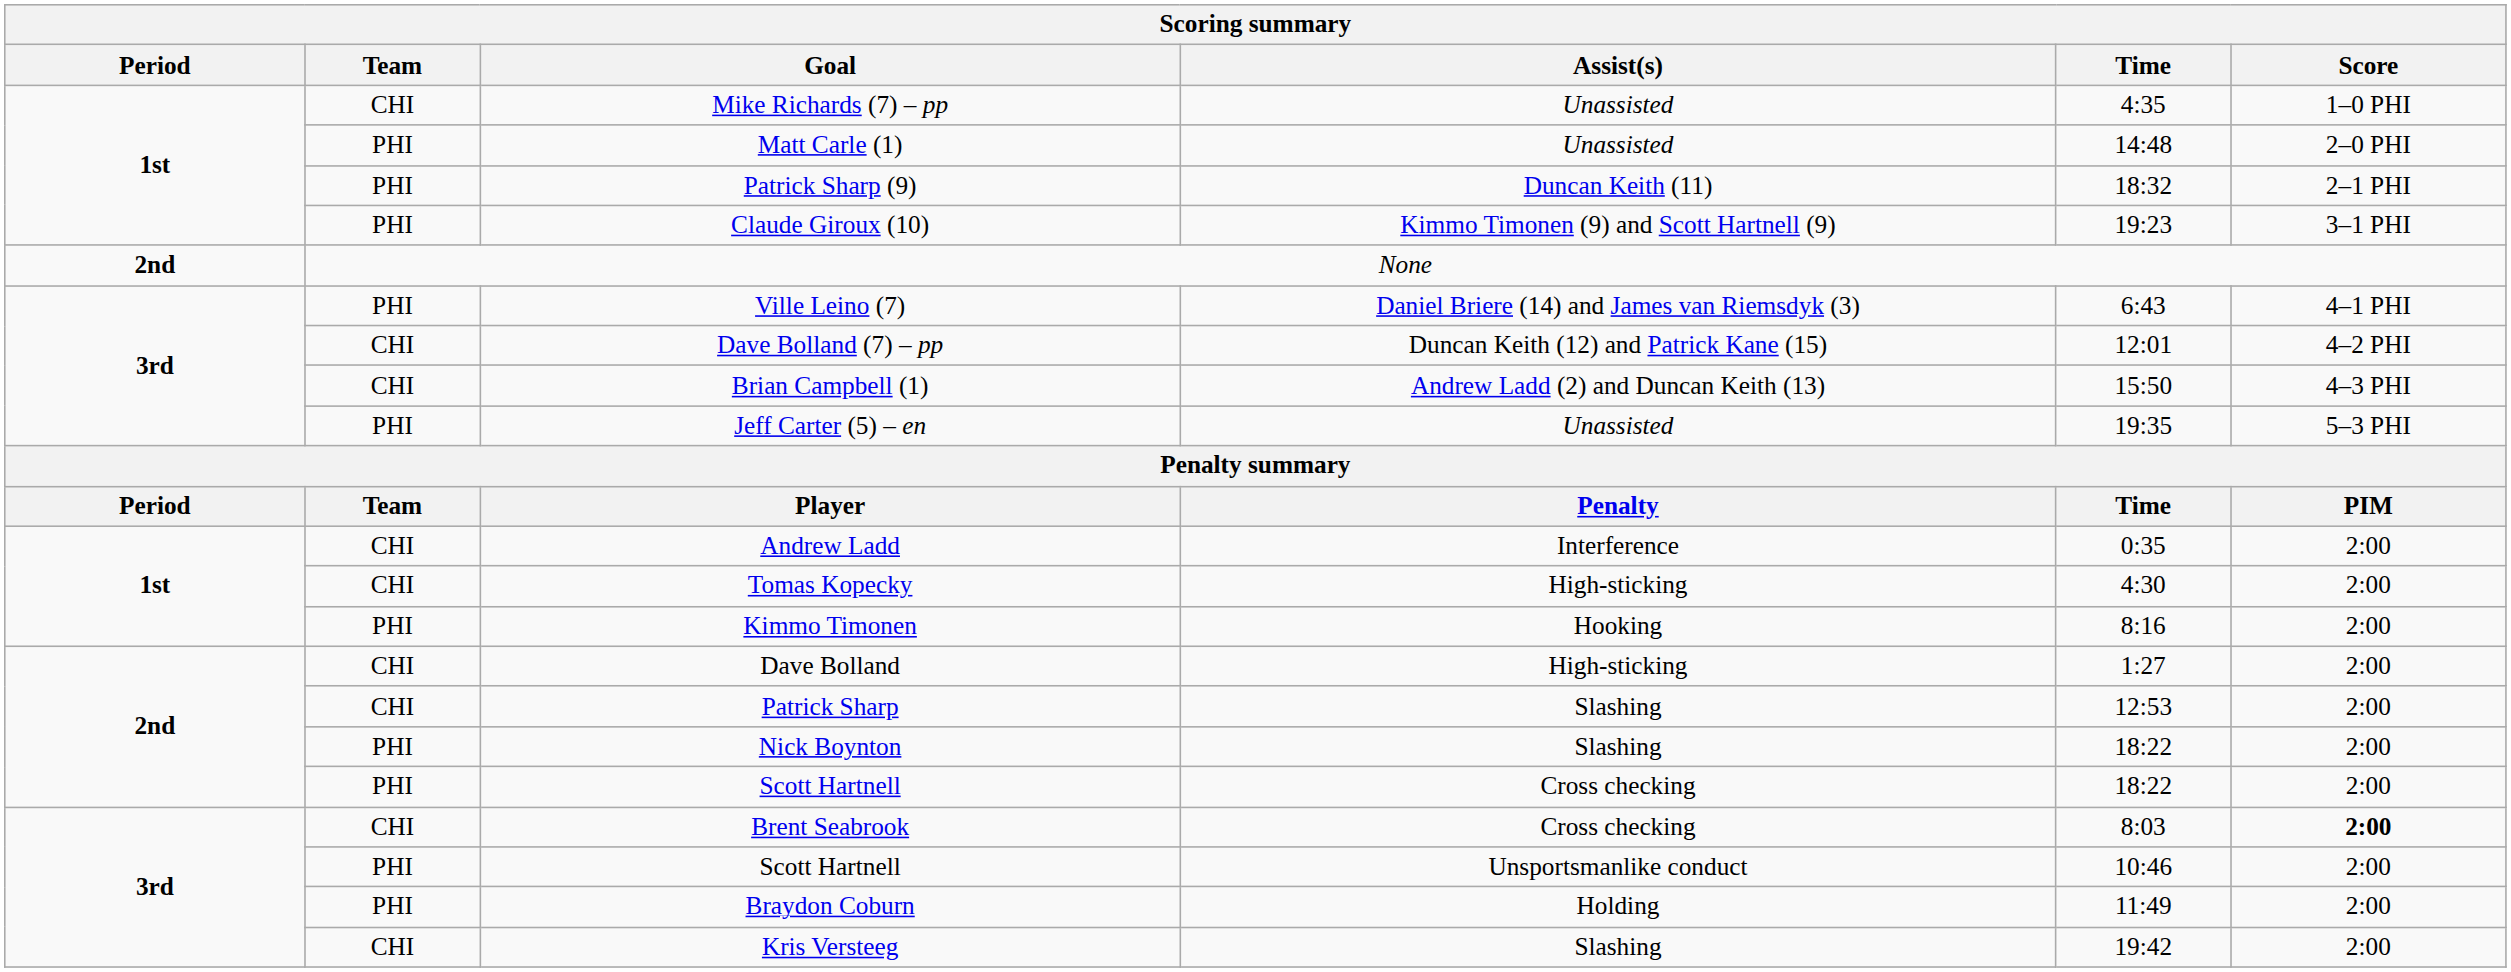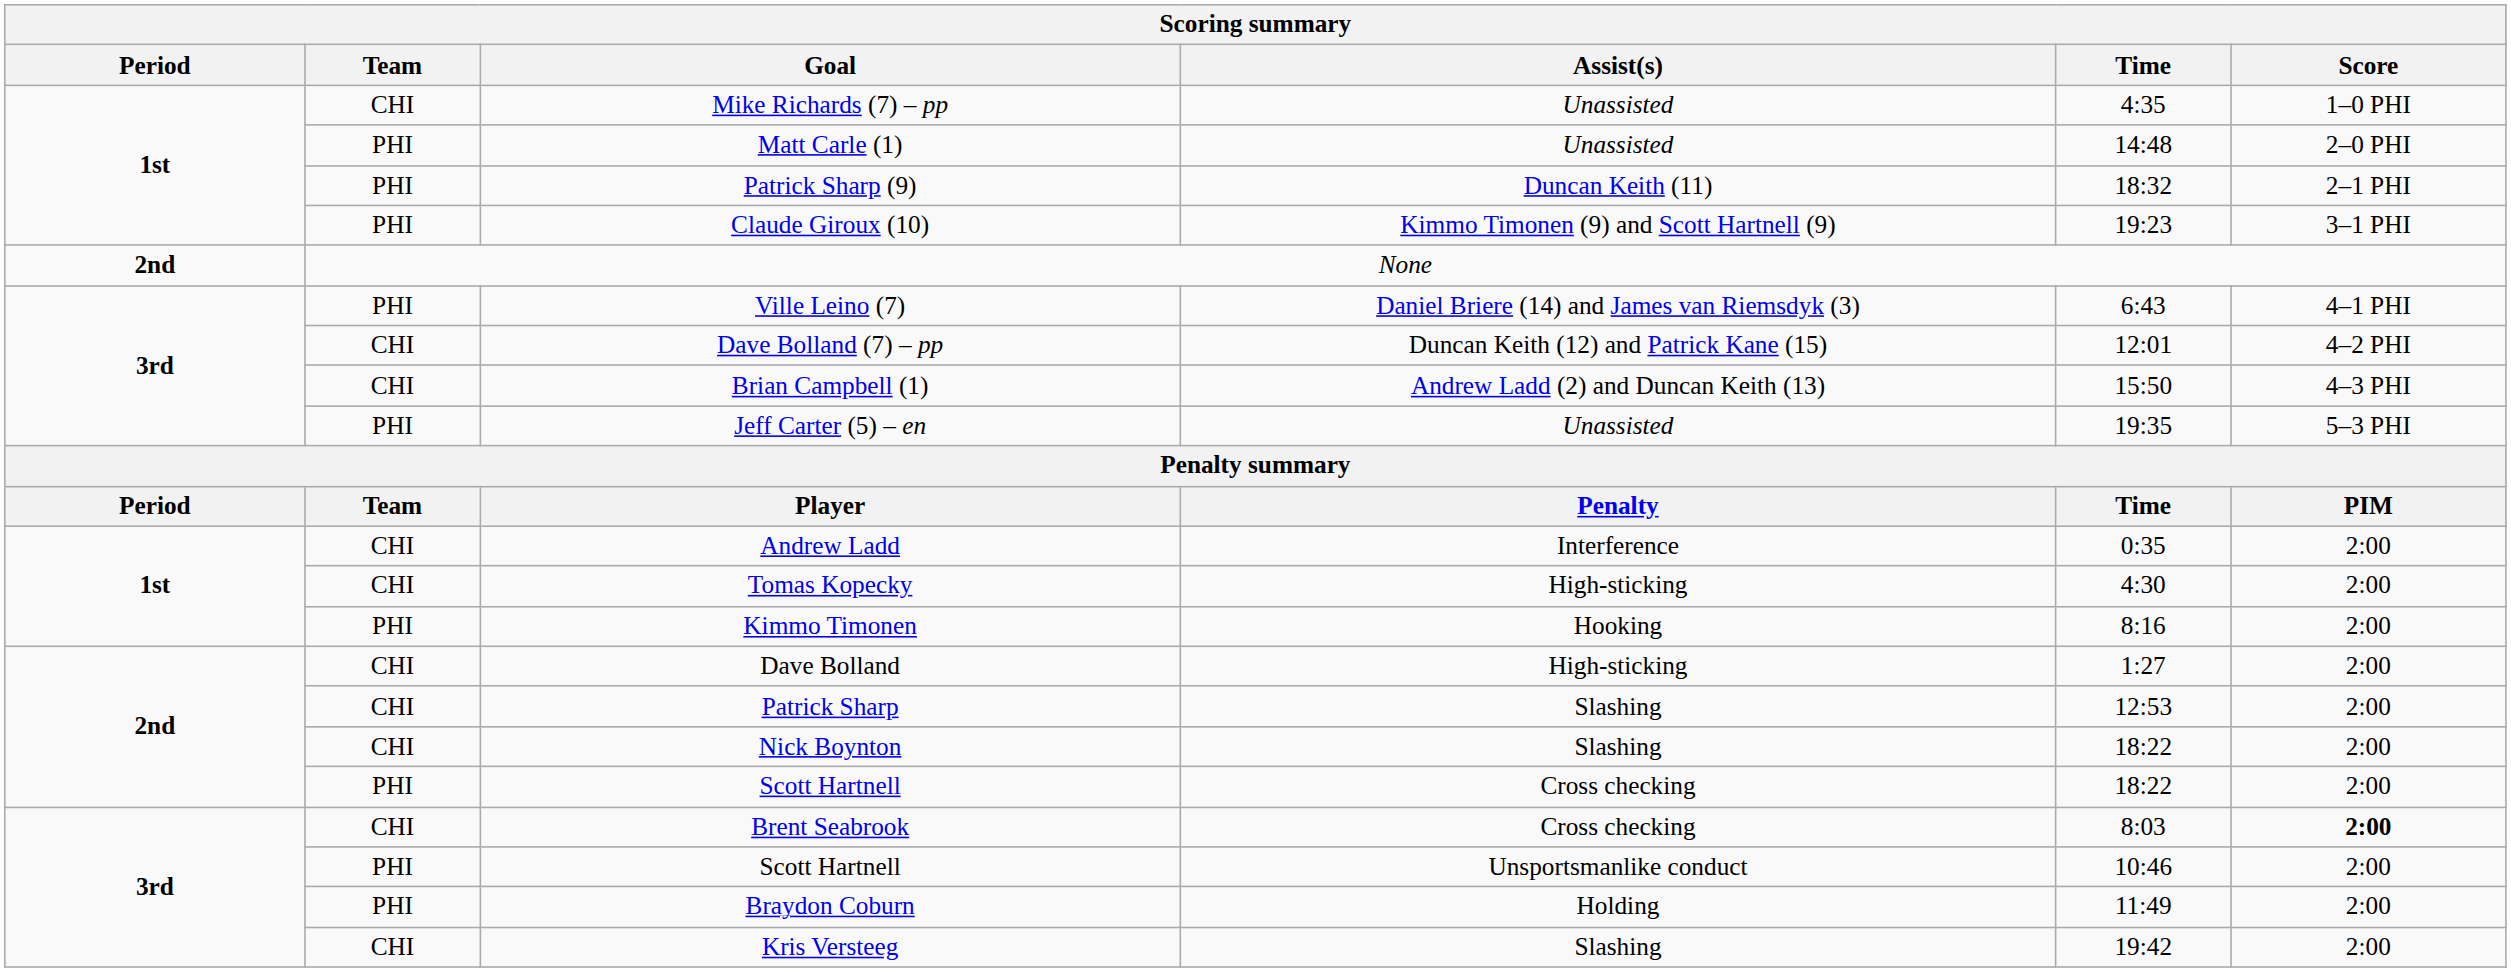(392, 746) PHI -> (392, 746) CHI
